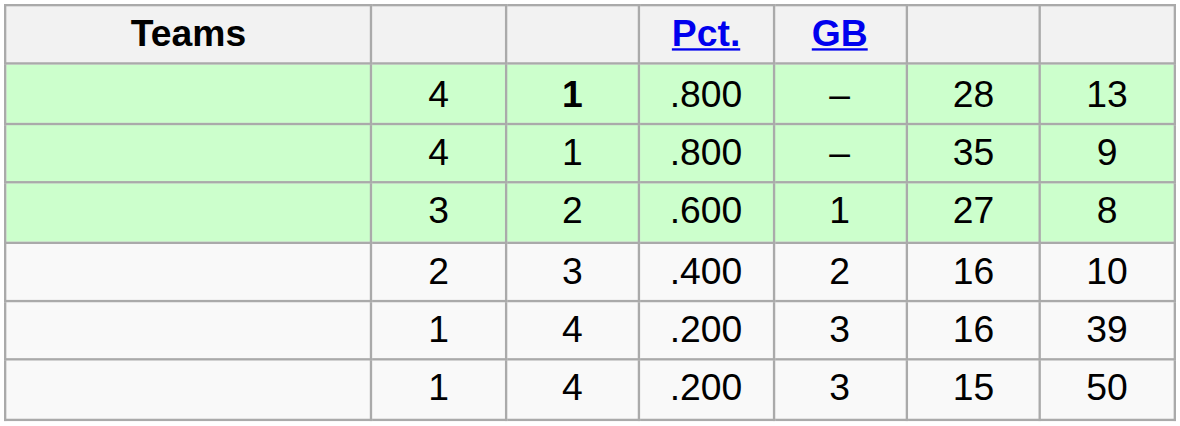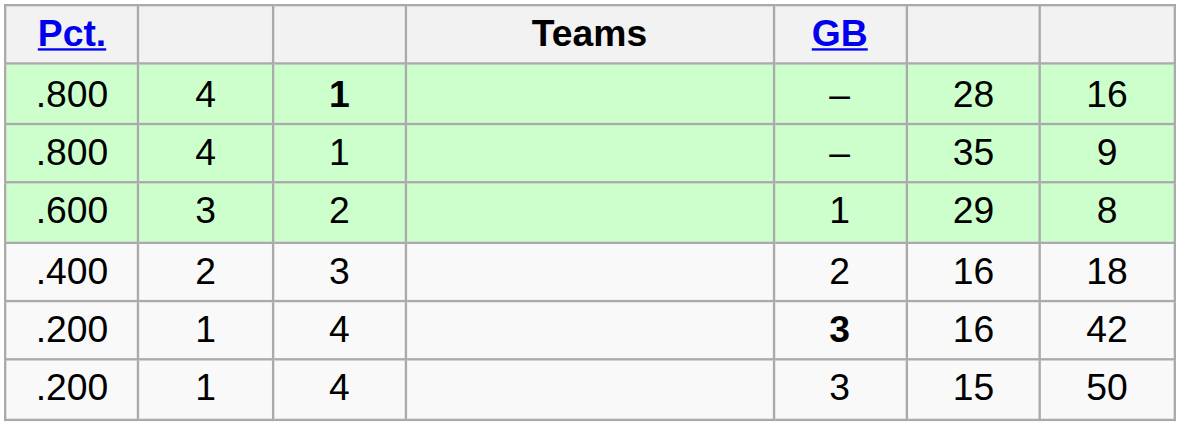columns swapped: (188, 34) <-> (706, 34)
(1107, 93) 13 -> (1107, 93) 16
(973, 211) 27 -> (973, 211) 29
(1107, 270) 10 -> (1107, 270) 18
(840, 329) normal -> (840, 329) bold
(1107, 329) 39 -> (1107, 329) 42
